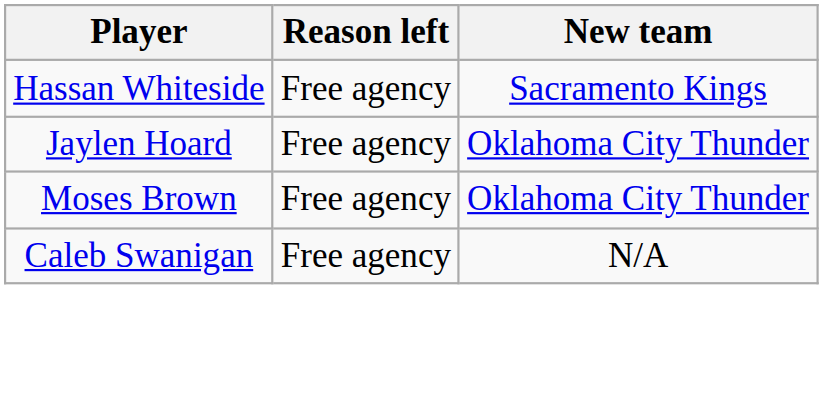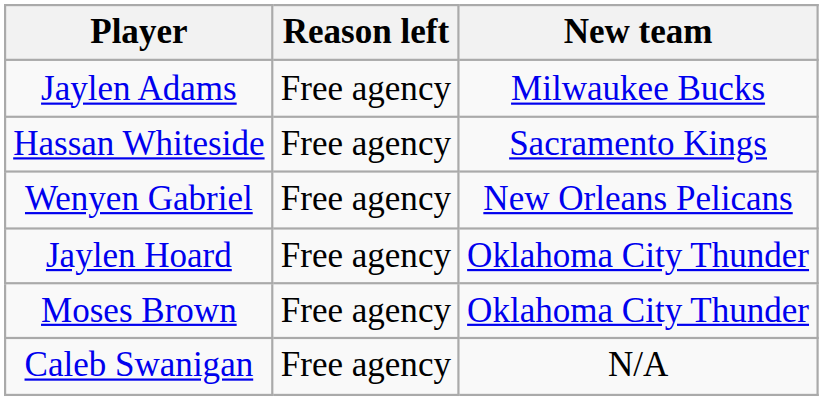+ row: (139, 87)
+ row: (139, 198)
